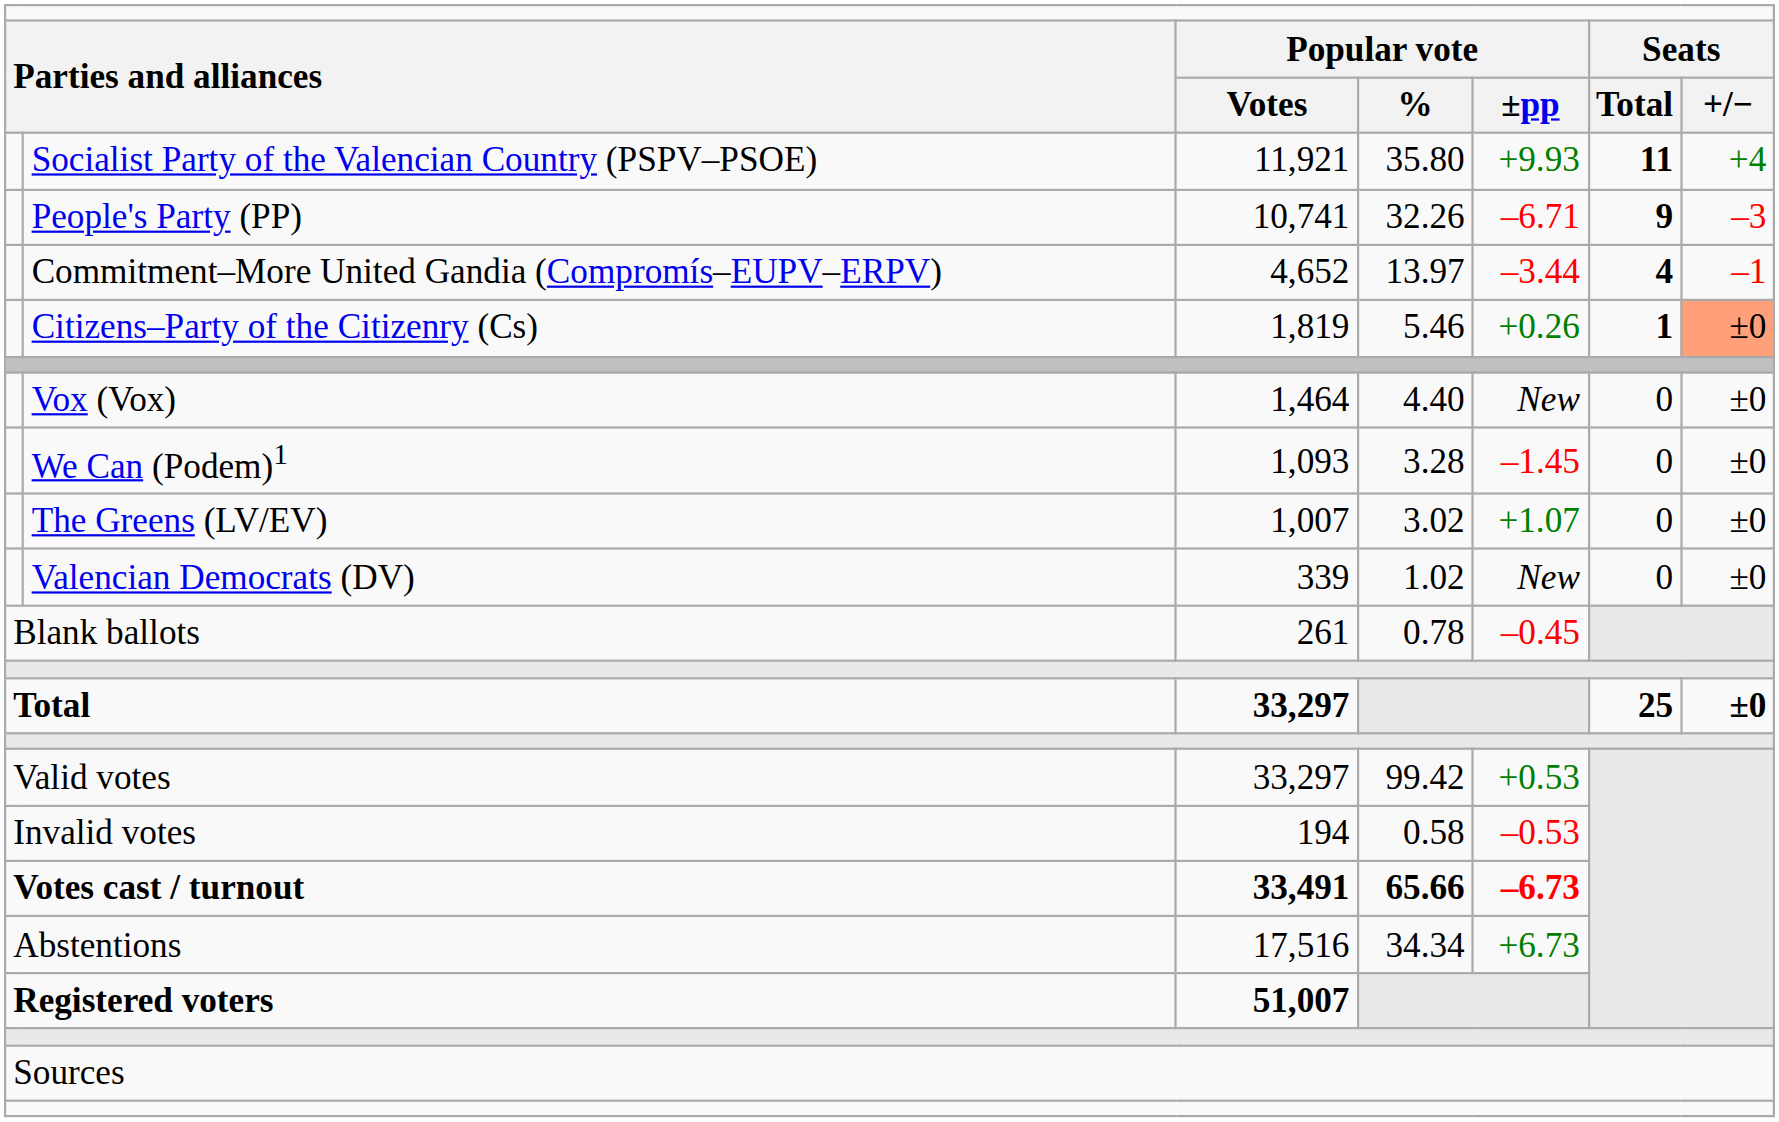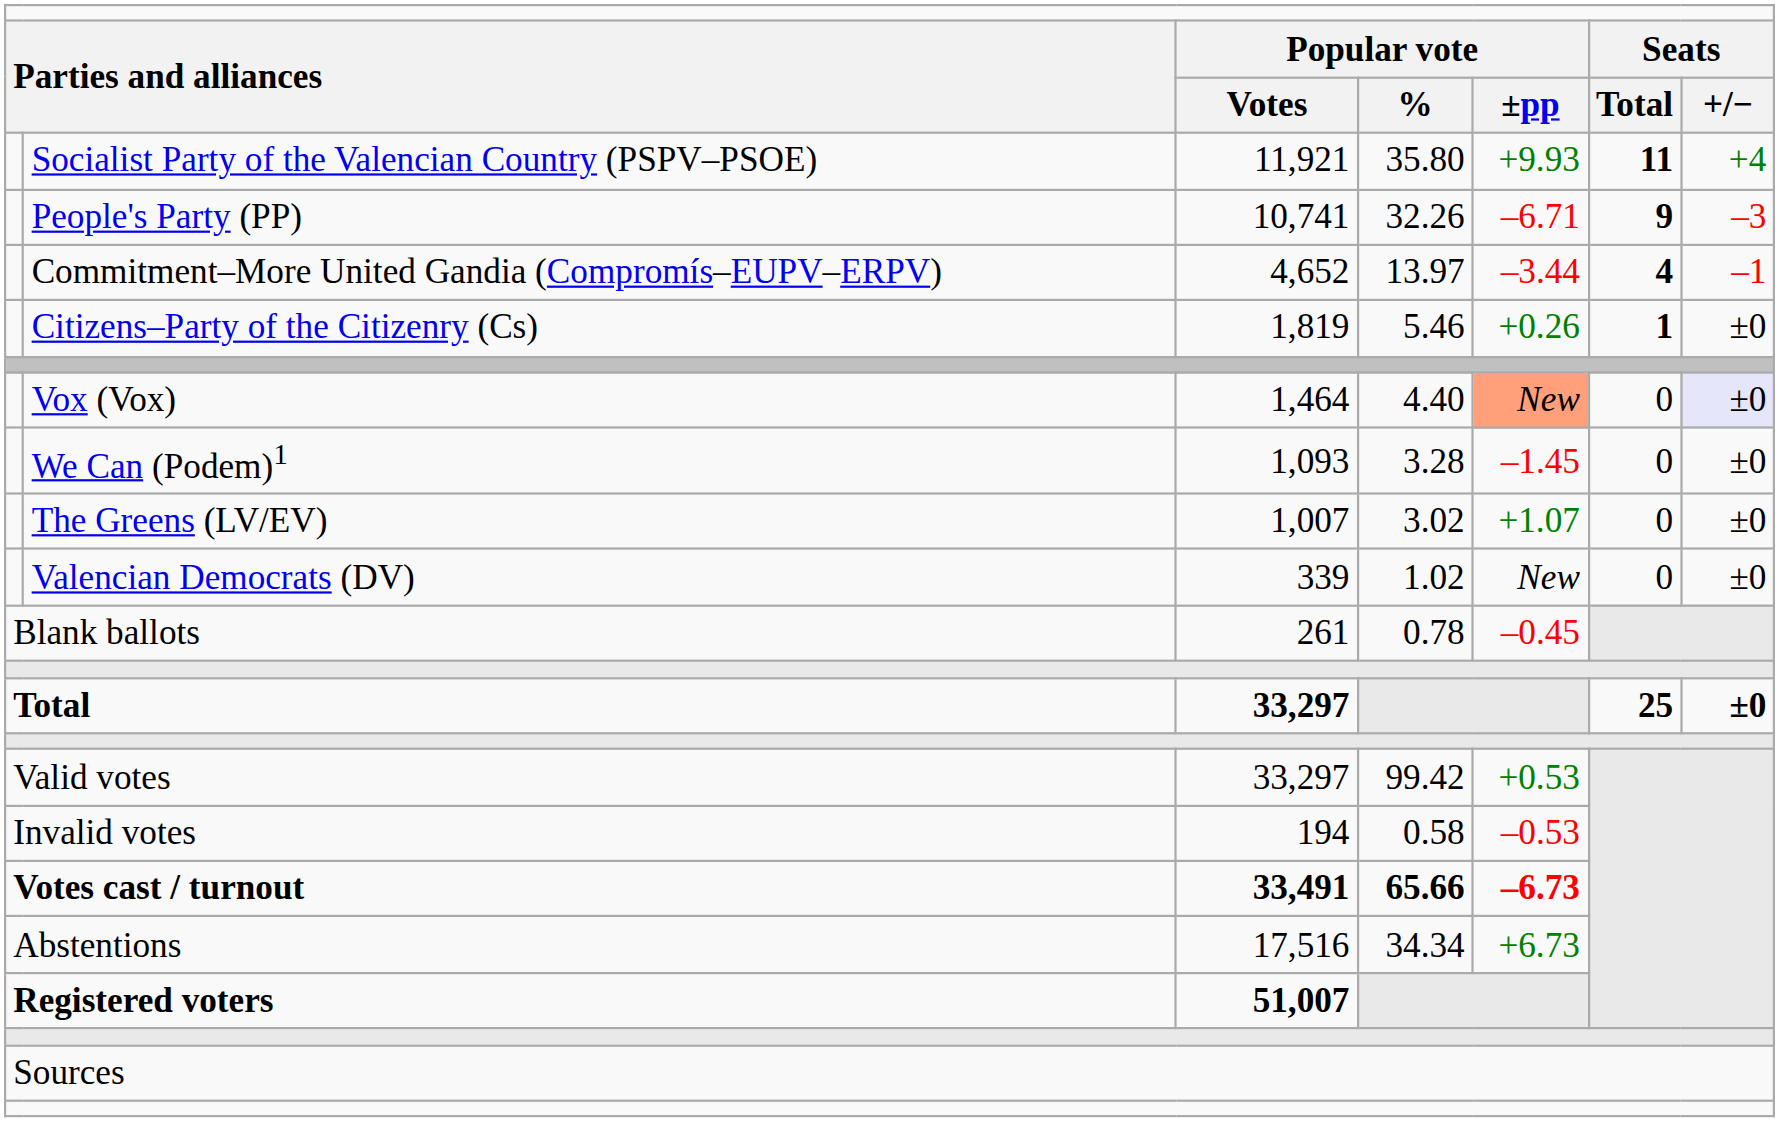(1748, 327) lightsalmon background -> (1748, 327) no background
(1549, 399) no background -> (1549, 399) lightsalmon background
(1748, 399) no background -> (1748, 399) lavender background
